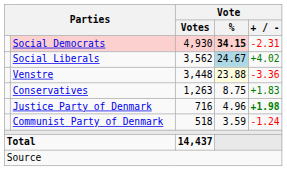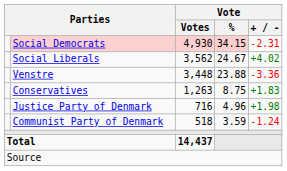(232, 44) bold -> (232, 44) normal
(232, 59) lightblue background -> (232, 59) no background
(232, 75) lightyellow background -> (232, 75) no background
(265, 106) bold -> (265, 106) normal
